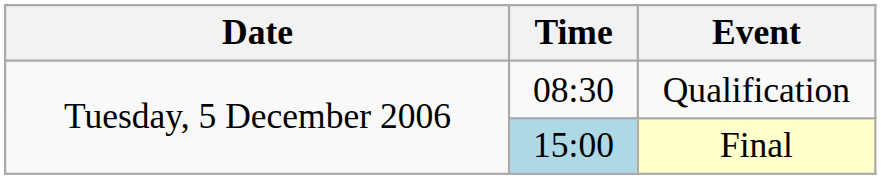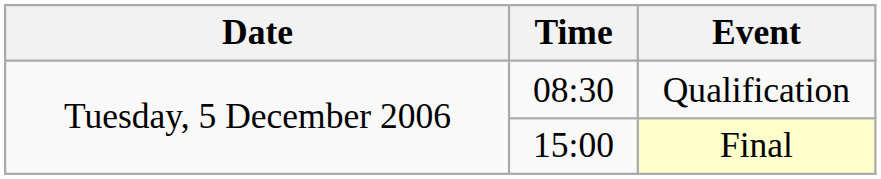(574, 145) lightblue background -> (574, 145) no background
